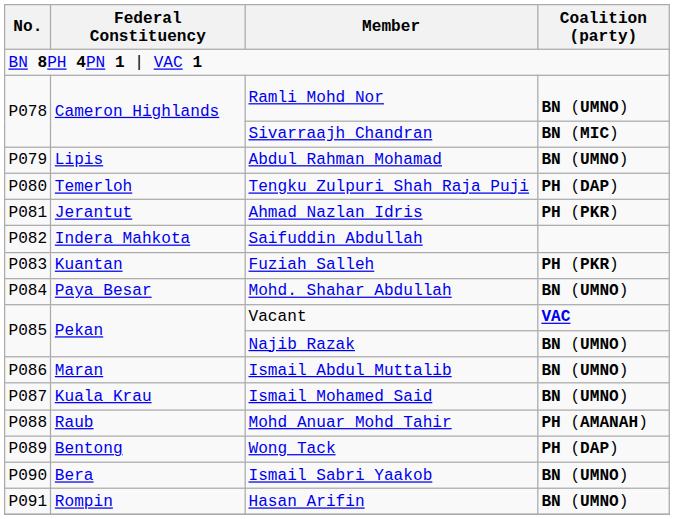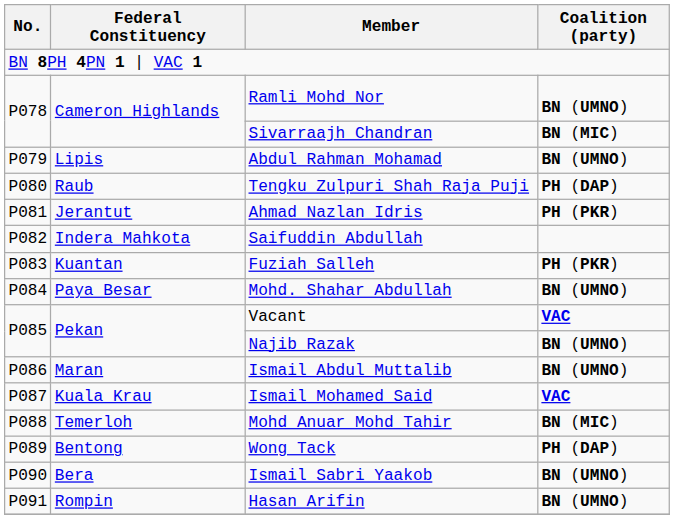(94, 186) Temerloh -> (74, 186) Raub
(585, 396) BN (UMNO) -> (556, 396) VAC
(74, 423) Raub -> (94, 423) Temerloh
(595, 423) PH (AMANAH) -> (580, 423) BN (MIC)
